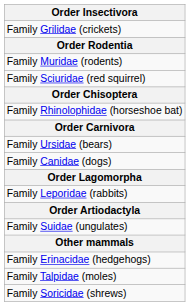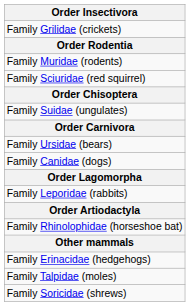(95, 111) Family Rhinolophidae (horseshoe bat) -> (67, 111) Family Suidae (ungulates)
(67, 227) Family Suidae (ungulates) -> (95, 227) Family Rhinolophidae (horseshoe bat)
